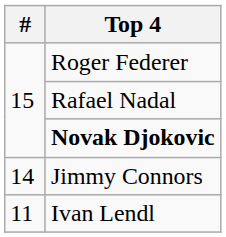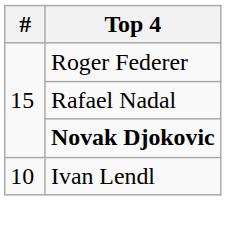- row: (127, 175)
(22, 213) 11 -> (22, 175) 10
